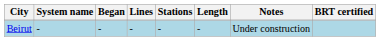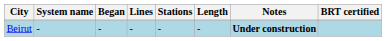(271, 28) normal -> (274, 28) bold
